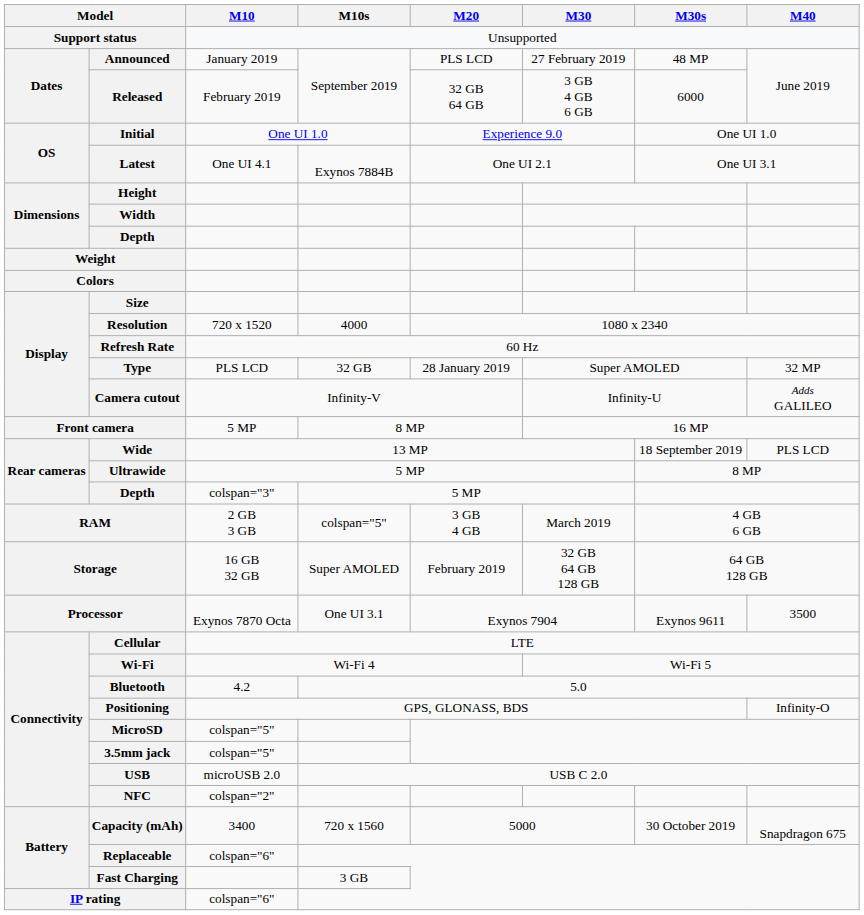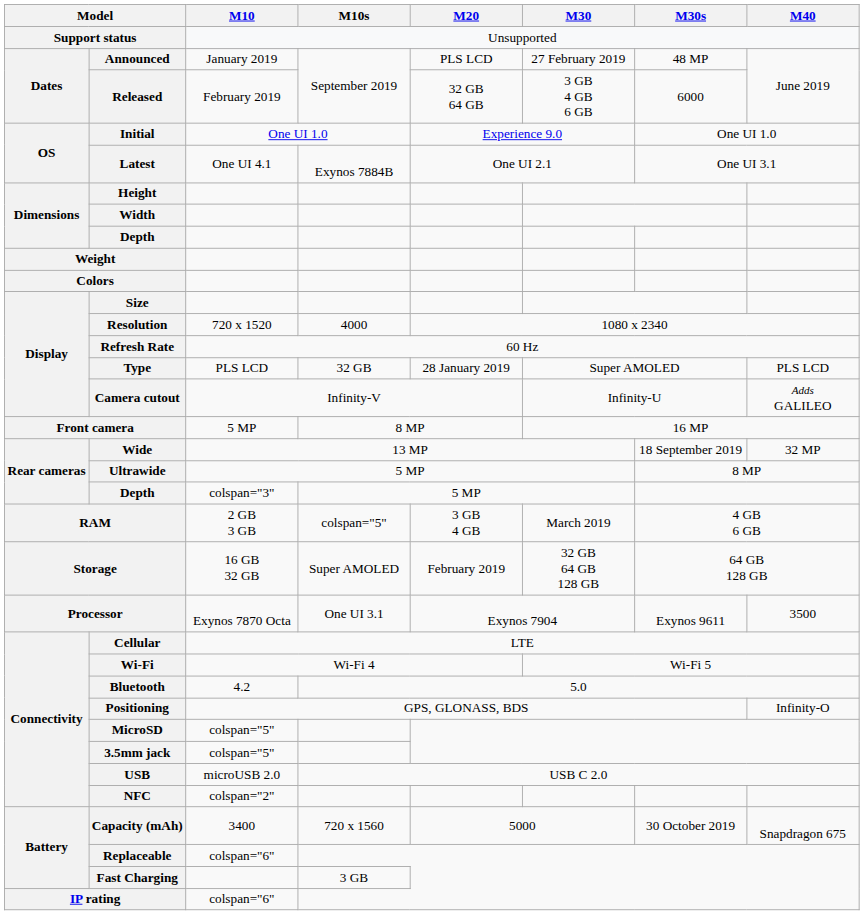(803, 368) 32 MP -> (803, 368) PLS LCD
(803, 449) PLS LCD -> (803, 449) 32 MP
